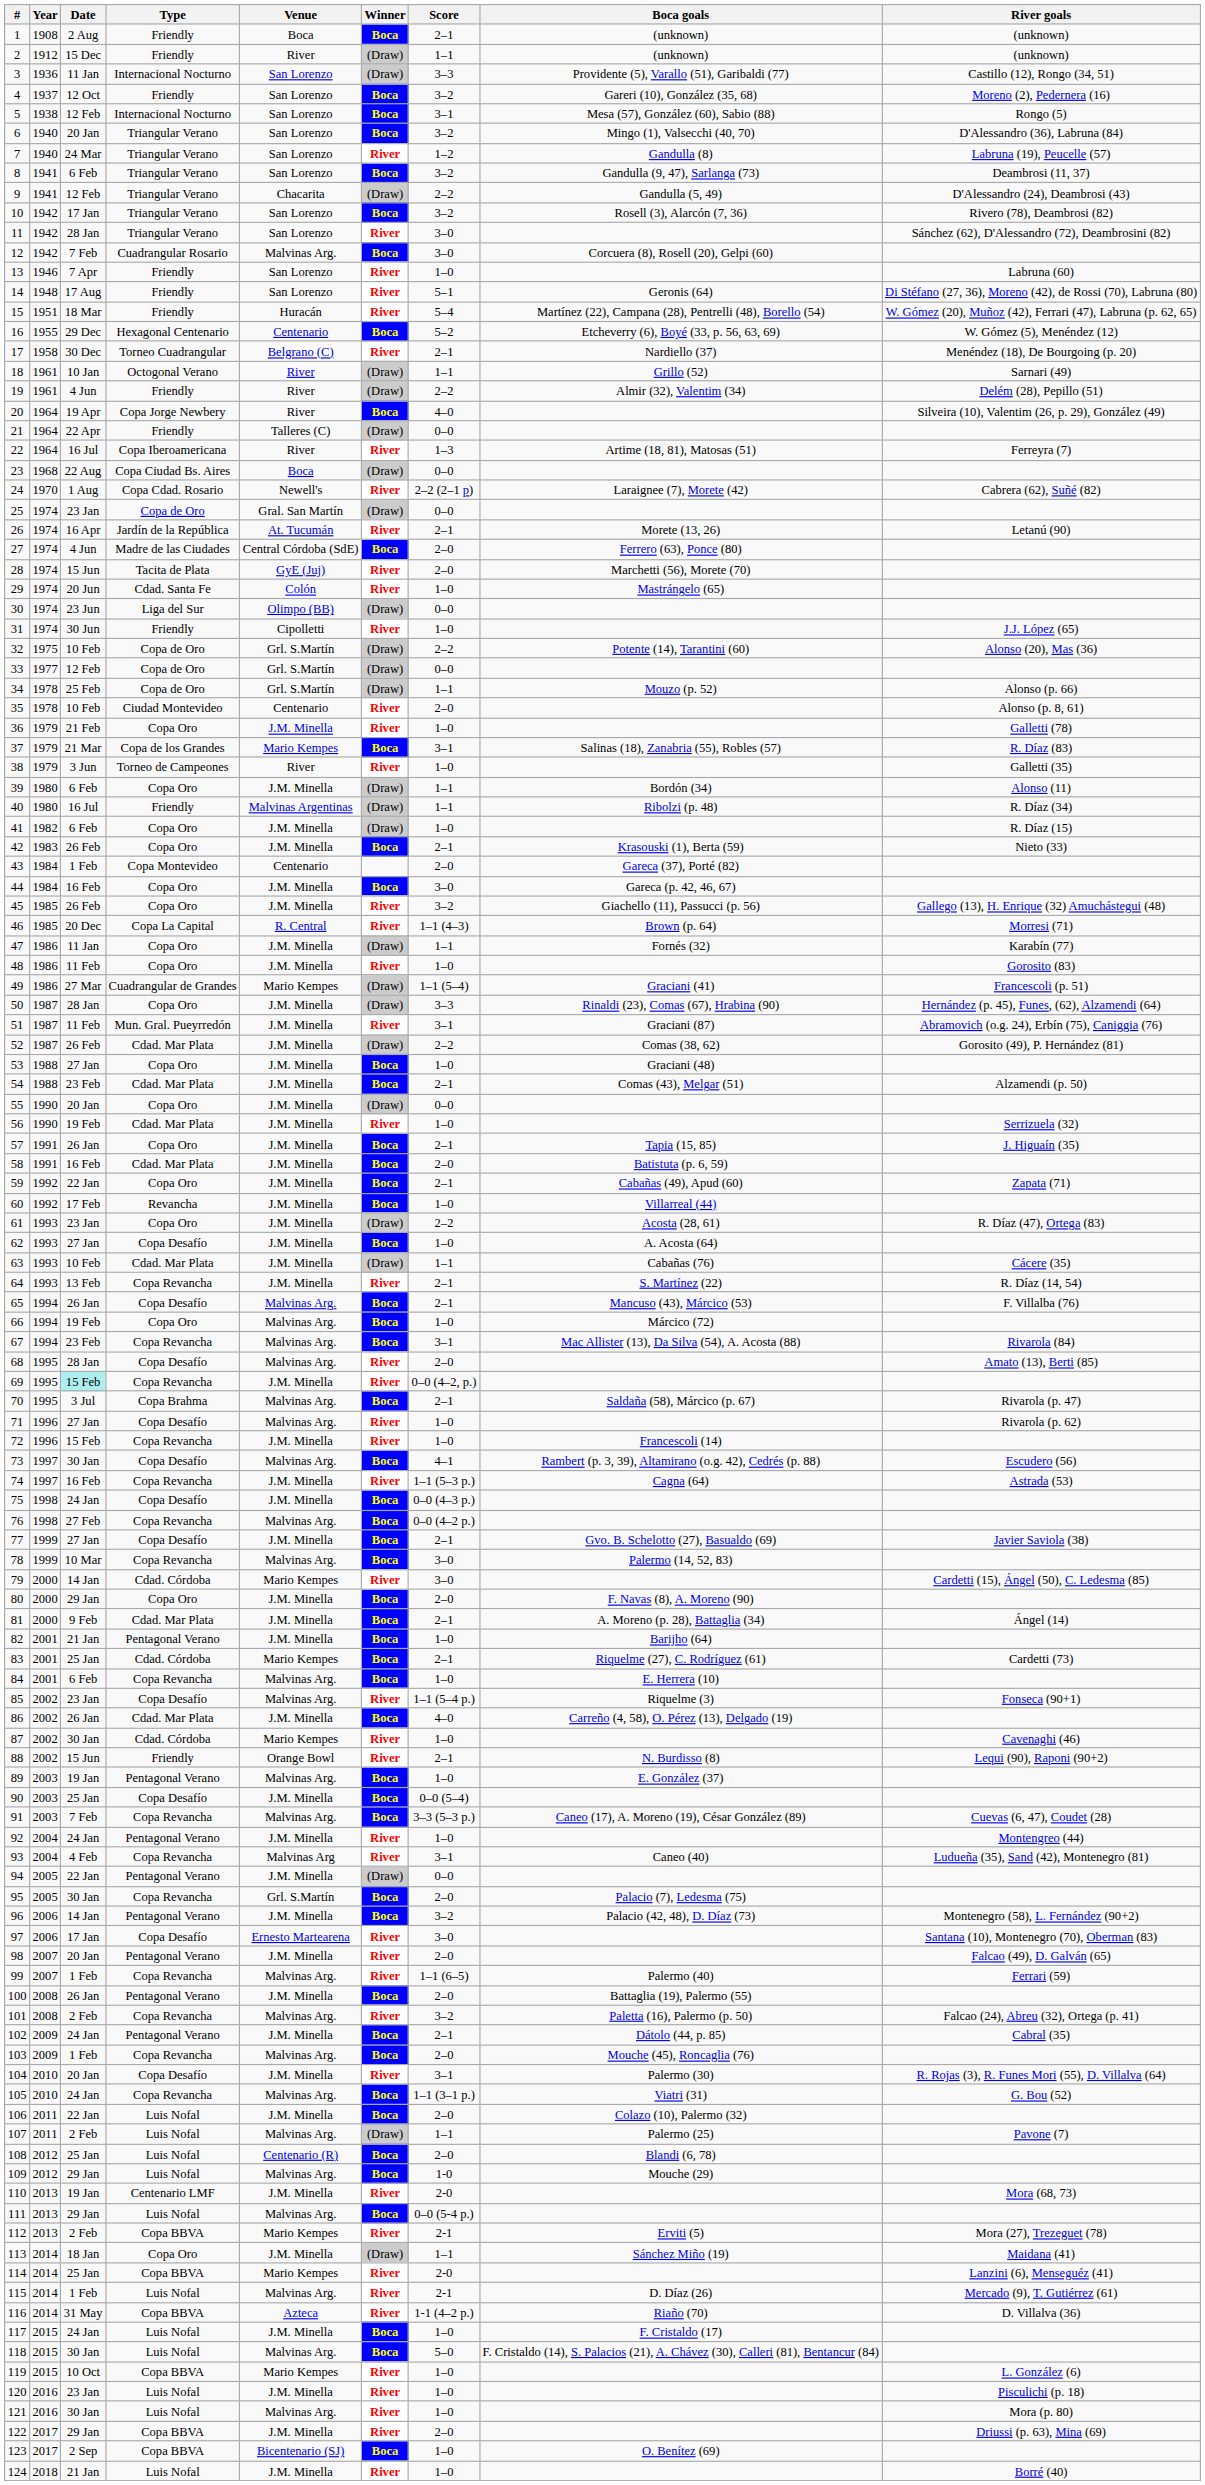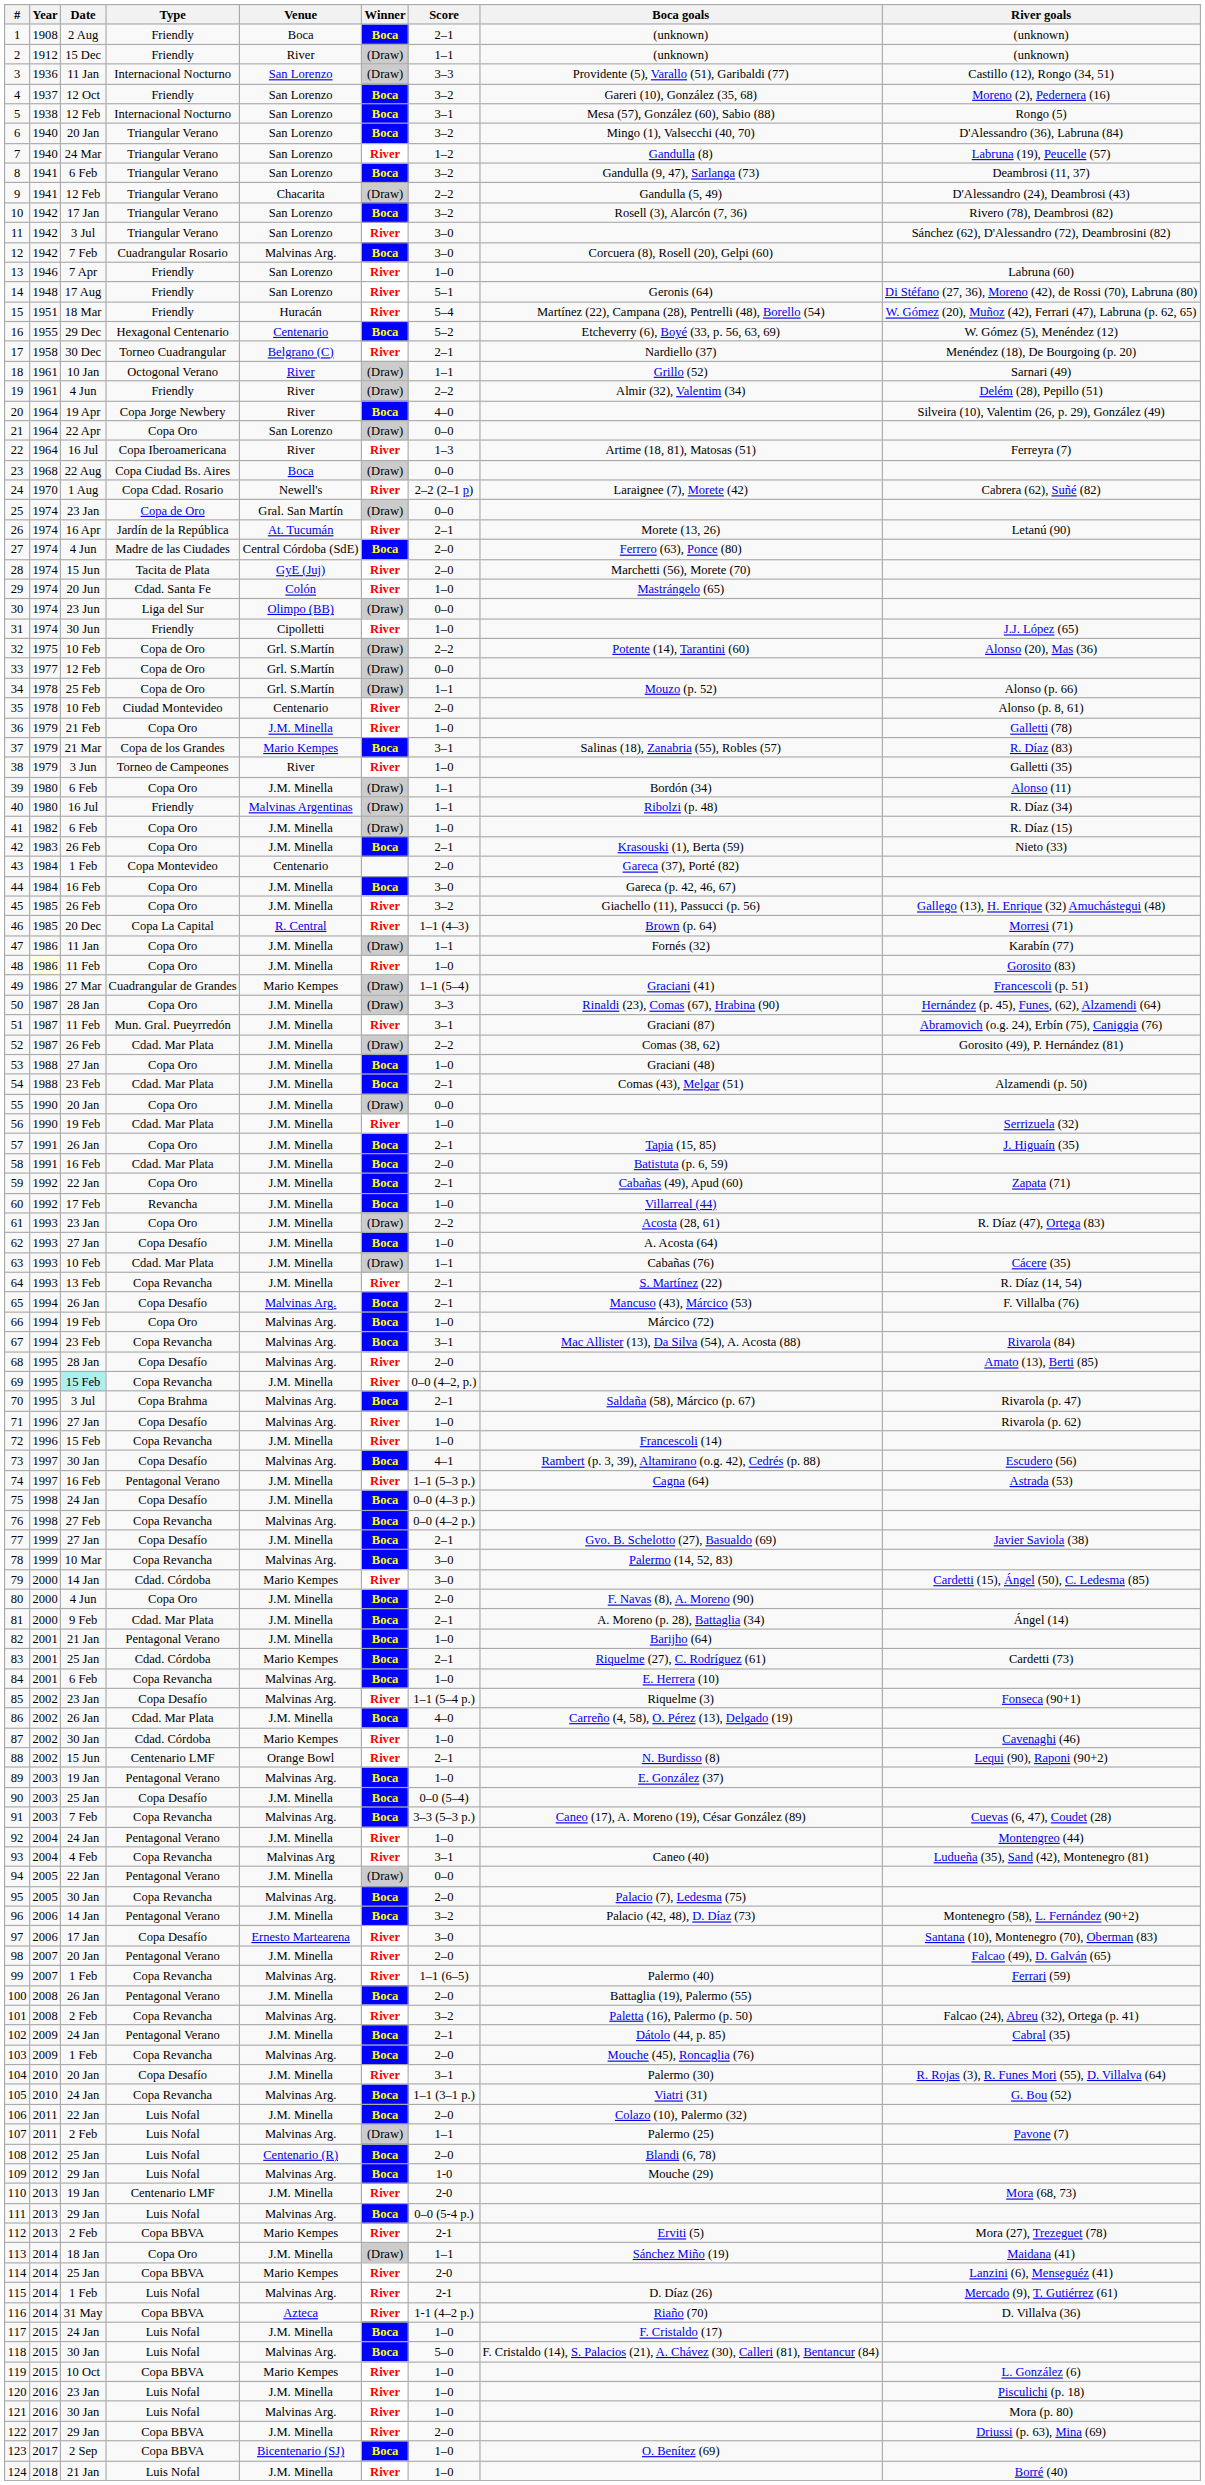(83, 232) 28 Jan -> (83, 232) 3 Jul
(173, 430) Friendly -> (173, 430) Copa Oro
(301, 430) Talleres (C) -> (301, 430) San Lorenzo
(45, 965) no background -> (45, 965) lightyellow background
(173, 1480) Copa Revancha -> (173, 1480) Pentagonal Verano
(83, 1599) 29 Jan -> (83, 1599) 4 Jun
(173, 1758) Friendly -> (173, 1758) Centenario LMF
(301, 1896) Grl. S.Martín -> (301, 1896) Malvinas Arg.
